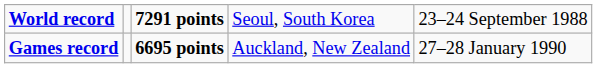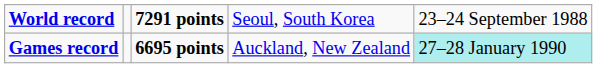(492, 47) no background -> (492, 47) paleturquoise background
